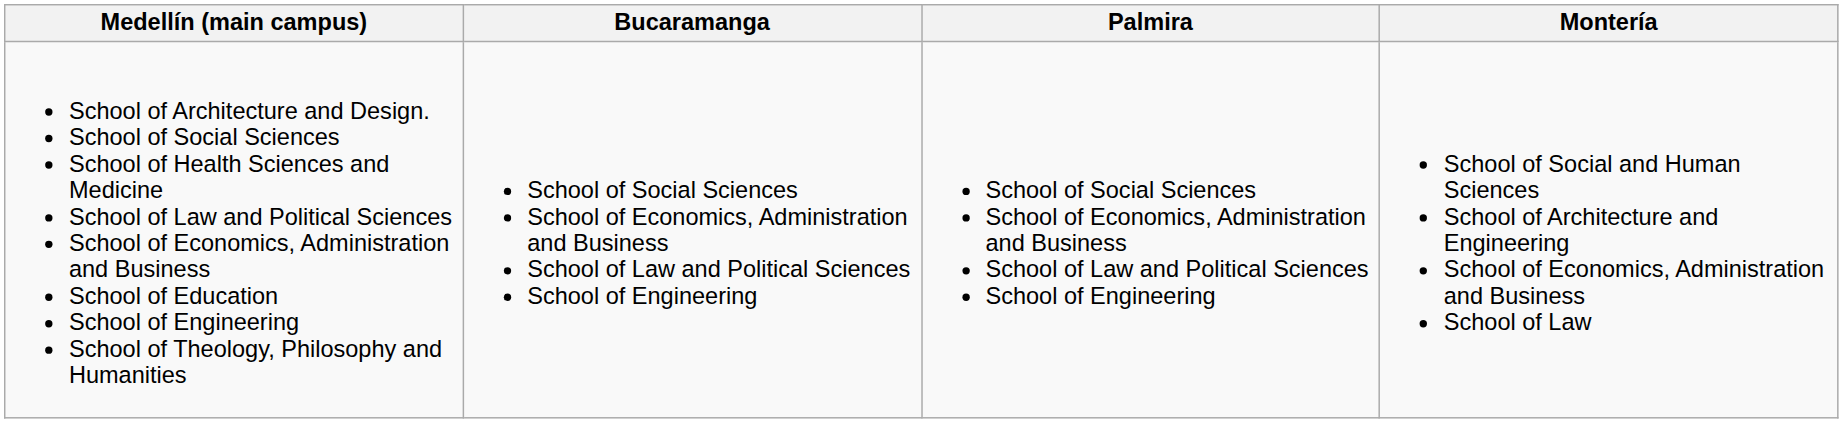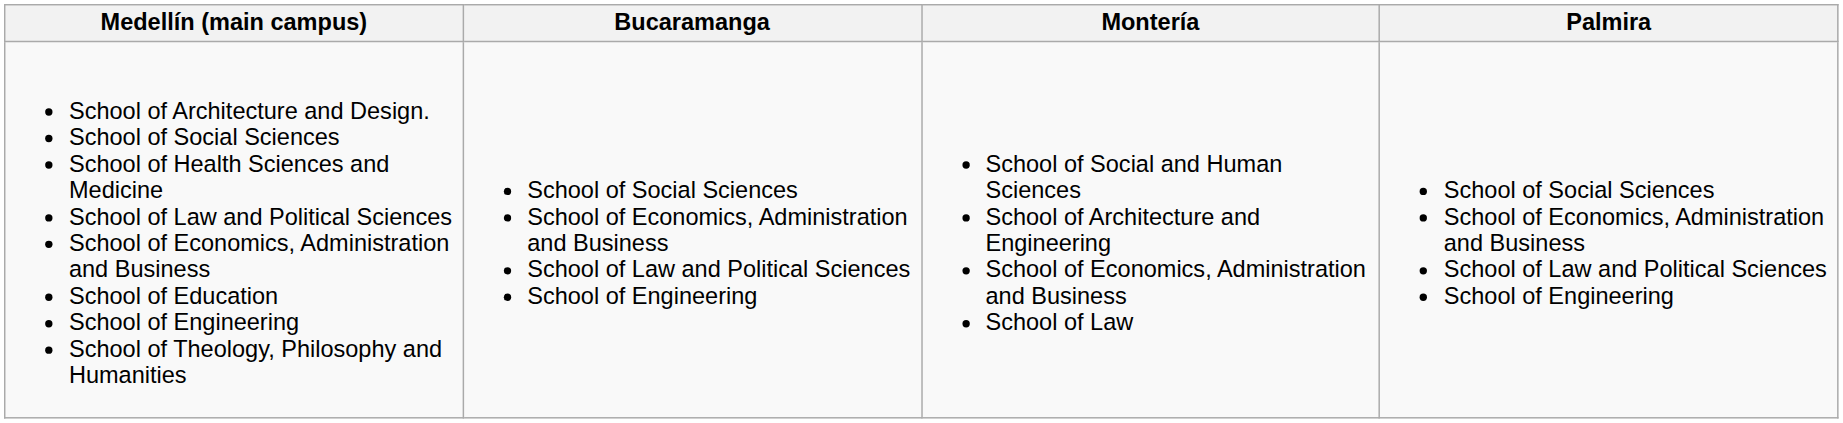columns swapped: (1609, 23) <-> (1150, 23)
